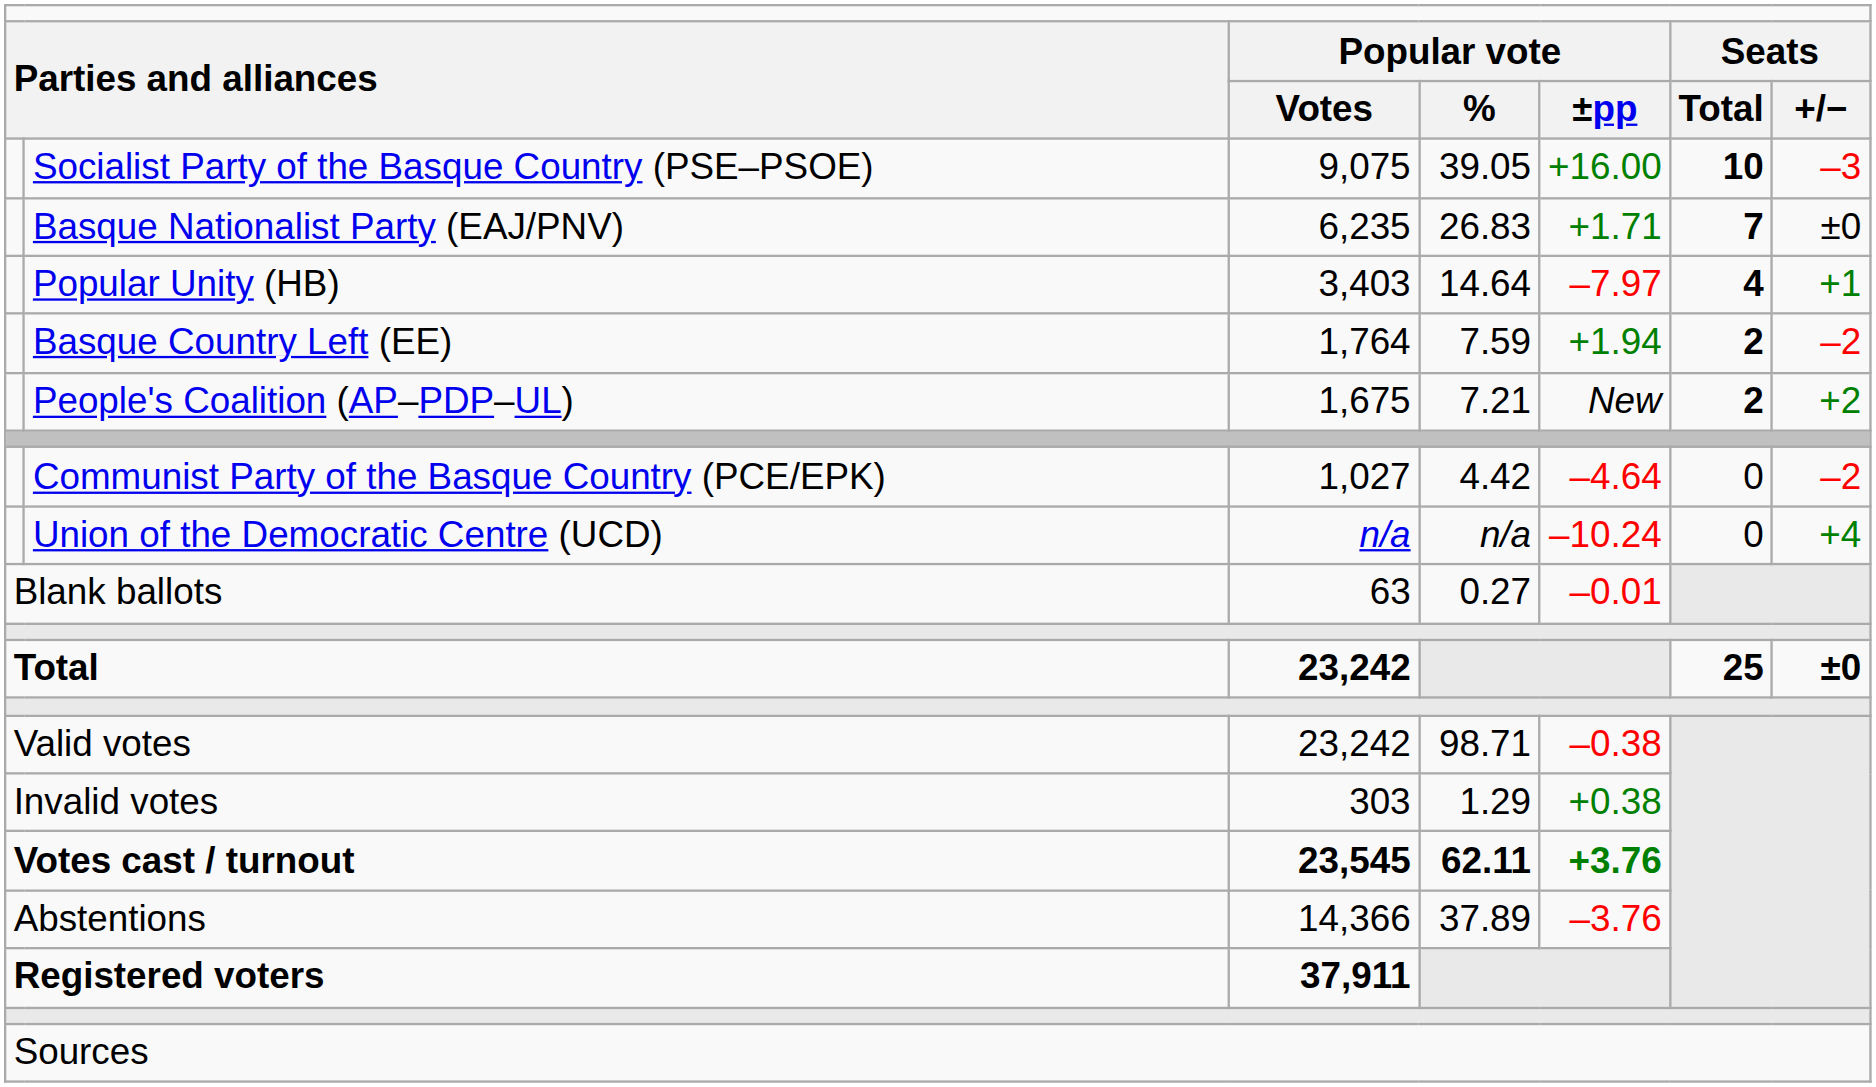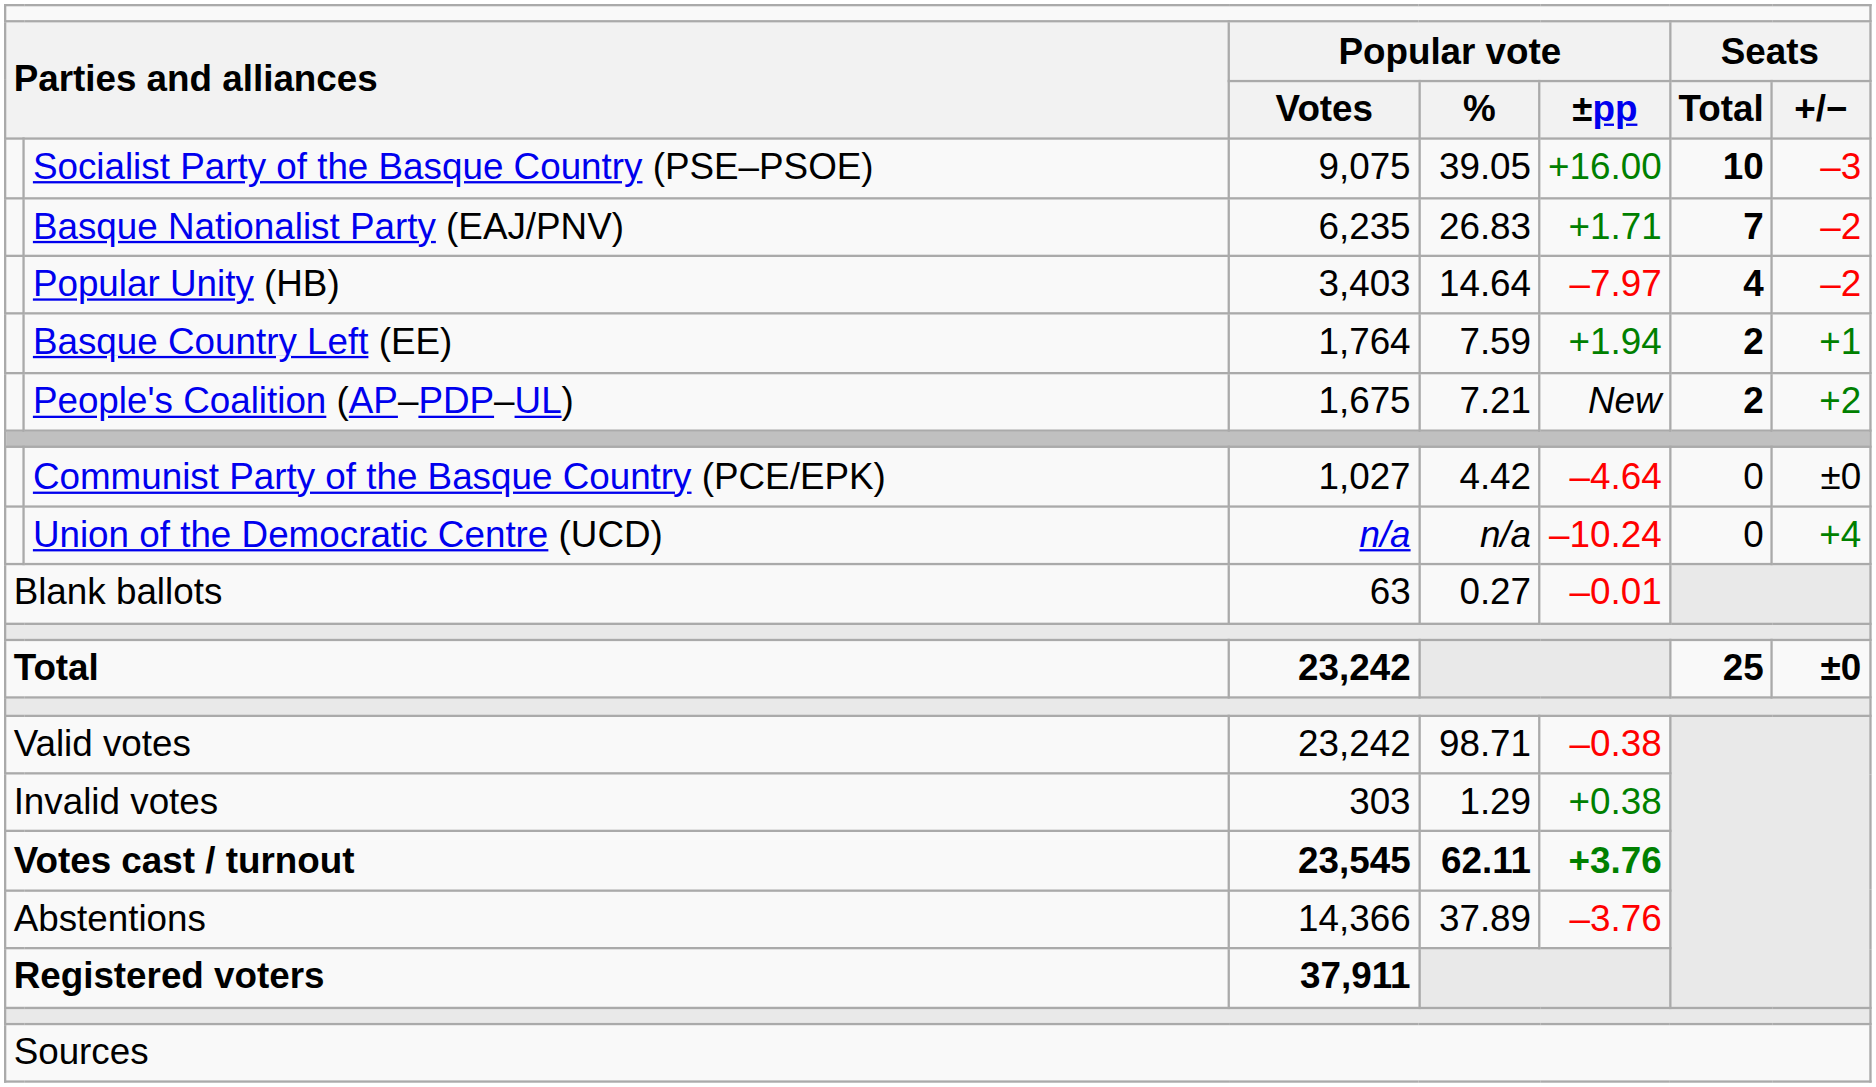(1841, 225) ±0 -> (1841, 225) –2
(1840, 284) +1 -> (1841, 284) –2
(1841, 342) –2 -> (1840, 342) +1
(1841, 476) –2 -> (1841, 476) ±0
